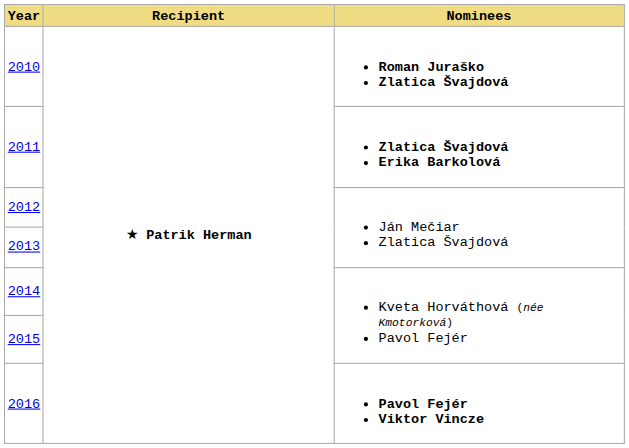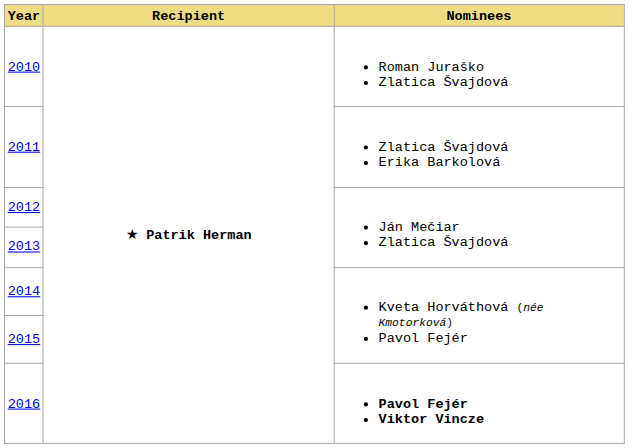(479, 74) bold -> (479, 74) normal
(479, 155) bold -> (479, 155) normal
